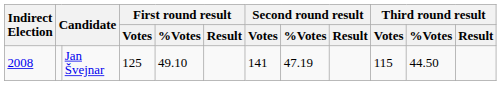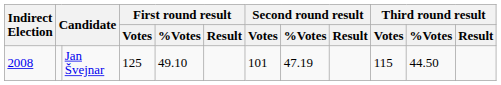(258, 63) 141 -> (258, 63) 101
